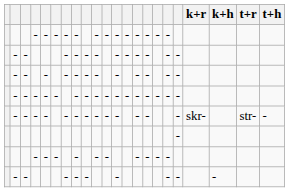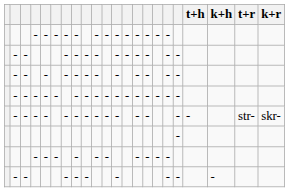columns swapped: (272, 14) <-> (196, 14)
